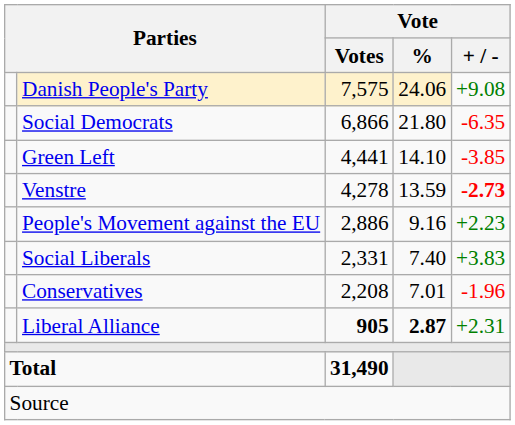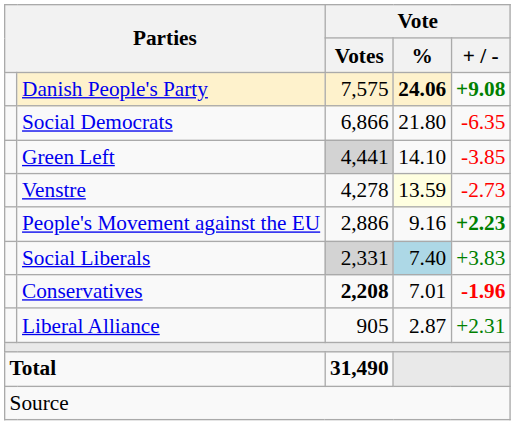(422, 88) normal -> (422, 88) bold
(481, 88) normal -> (481, 88) bold
(365, 156) no background -> (365, 156) lightgrey background
(422, 190) no background -> (422, 190) lightyellow background
(483, 190) bold -> (483, 190) normal
(481, 223) normal -> (481, 223) bold
(365, 257) no background -> (365, 257) lightgrey background
(428, 257) no background -> (428, 257) lightblue background
(365, 291) normal -> (365, 291) bold
(483, 291) normal -> (483, 291) bold
(373, 325) bold -> (373, 325) normal
(428, 325) bold -> (428, 325) normal
